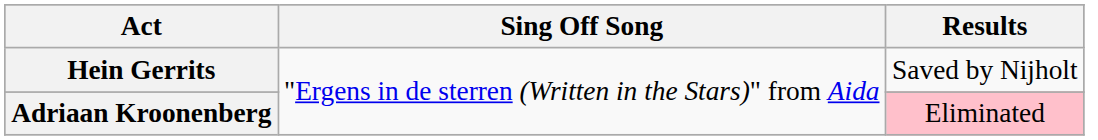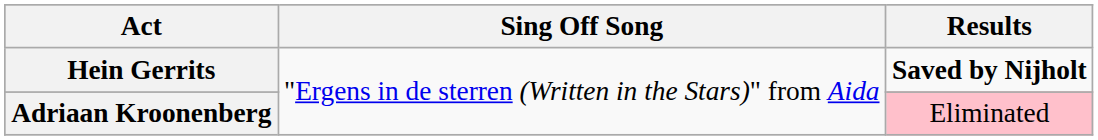(985, 69) normal -> (989, 69) bold
